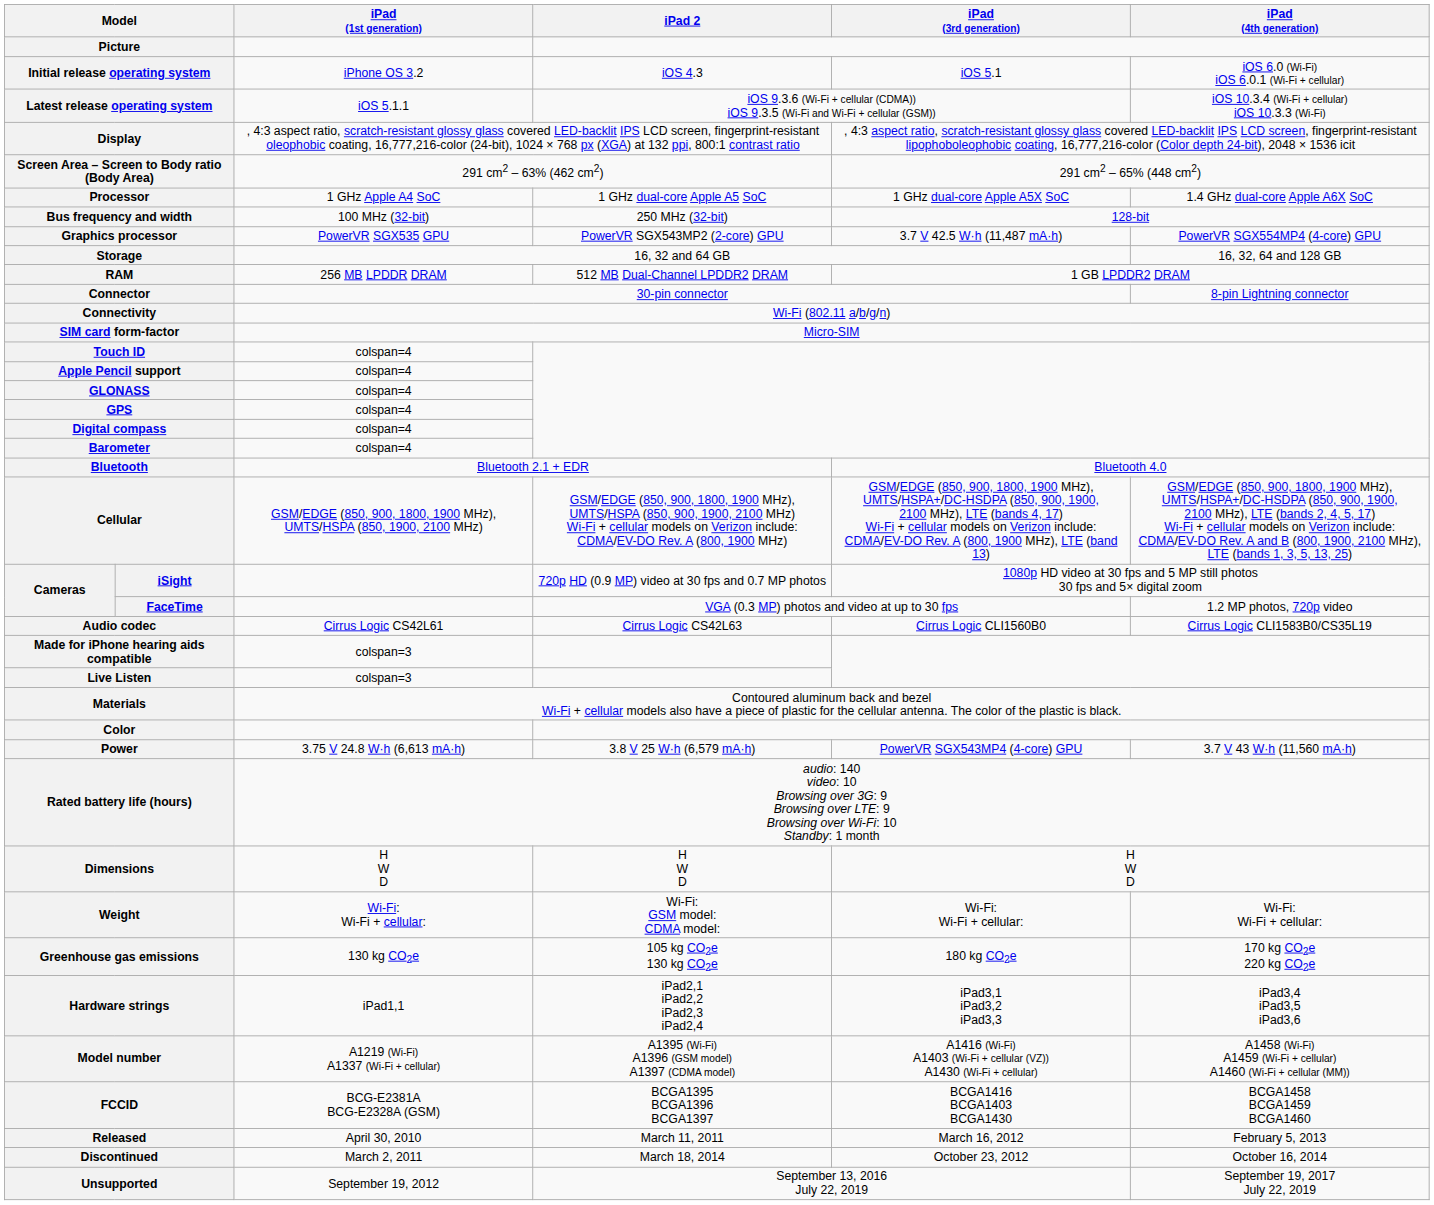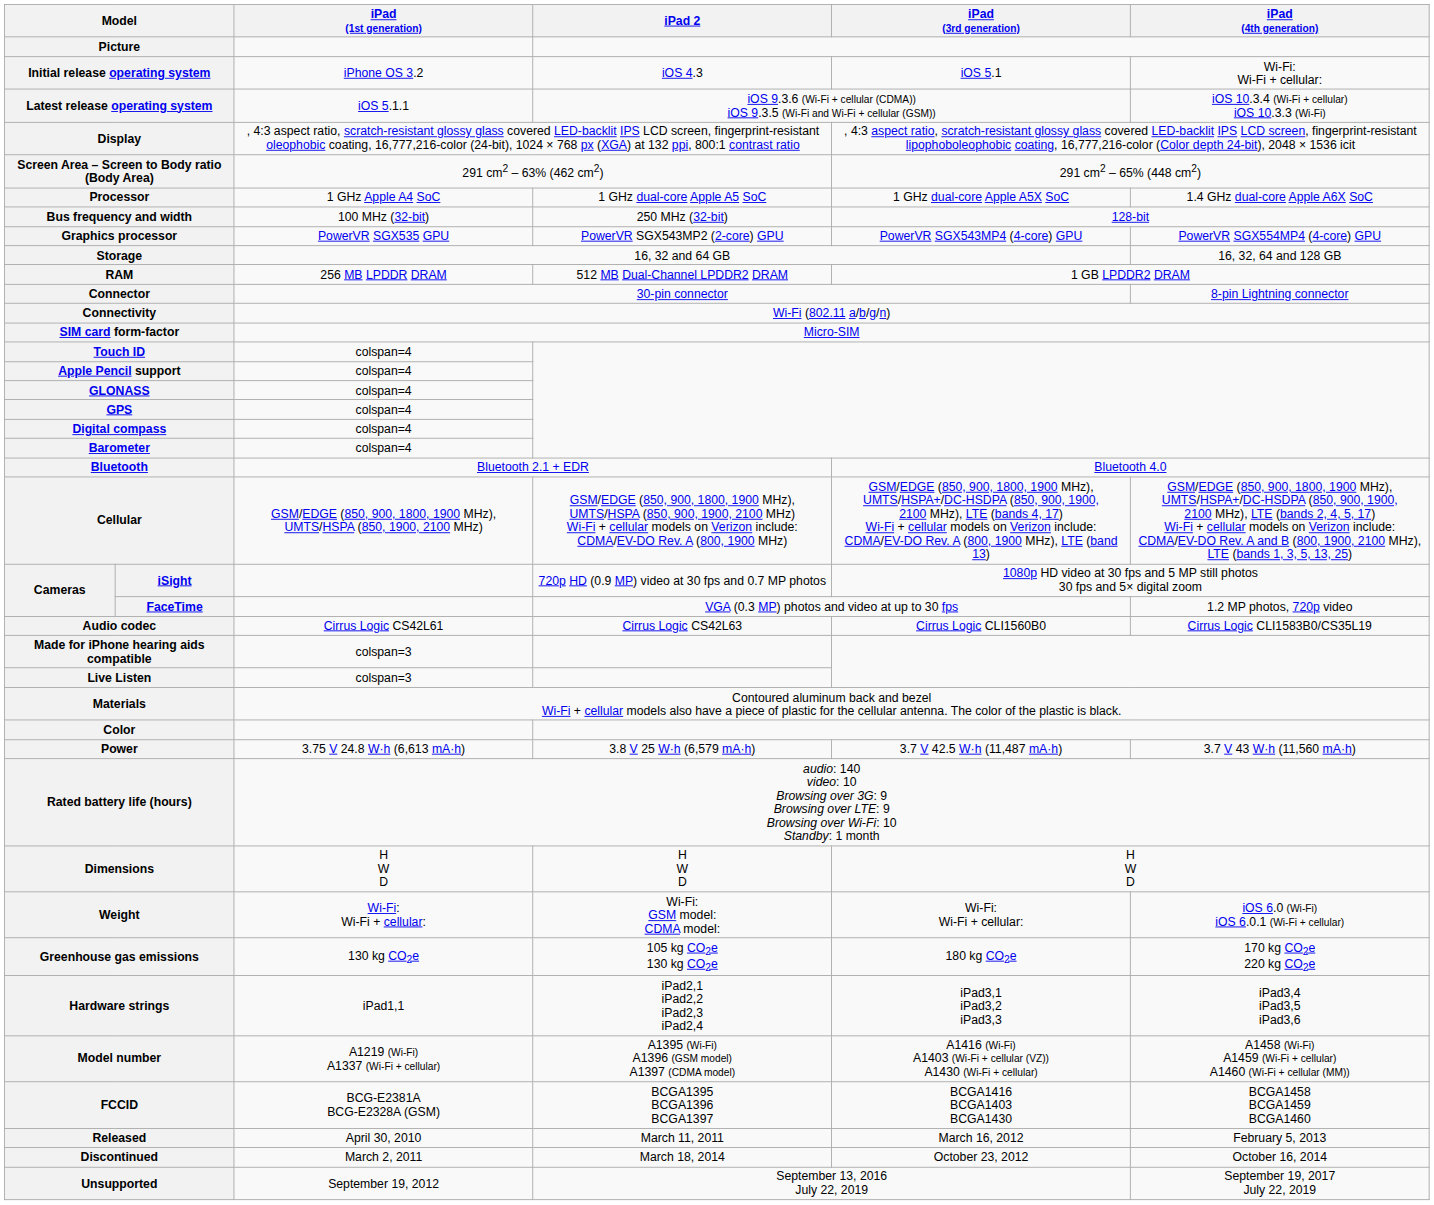(1280, 73) iOS 6.0 (Wi-Fi) iOS 6.0.1 (Wi-Fi + cellular) -> (1280, 73) Wi-Fi: Wi-Fi + cellular:
(981, 236) 3.7 V 42.5 W·h (11,487 mA·h) -> (981, 236) PowerVR SGX543MP4 (4-core) GPU
(981, 749) PowerVR SGX543MP4 (4-core) GPU -> (981, 749) 3.7 V 42.5 W·h (11,487 mA·h)
(1280, 915) Wi-Fi: Wi-Fi + cellular: -> (1280, 915) iOS 6.0 (Wi-Fi) iOS 6.0.1 (Wi-Fi + cellular)
